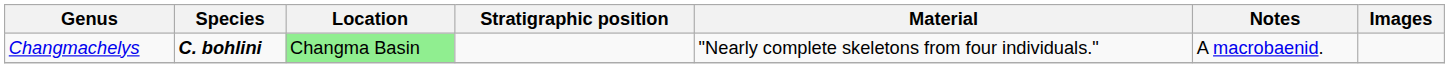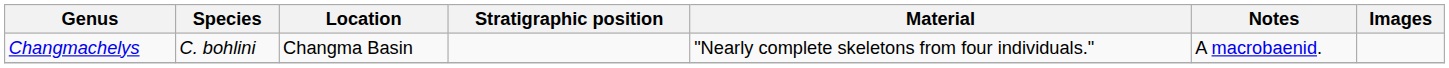(220, 47) bold -> (218, 47) normal
(355, 47) lightgreen background -> (348, 47) no background
